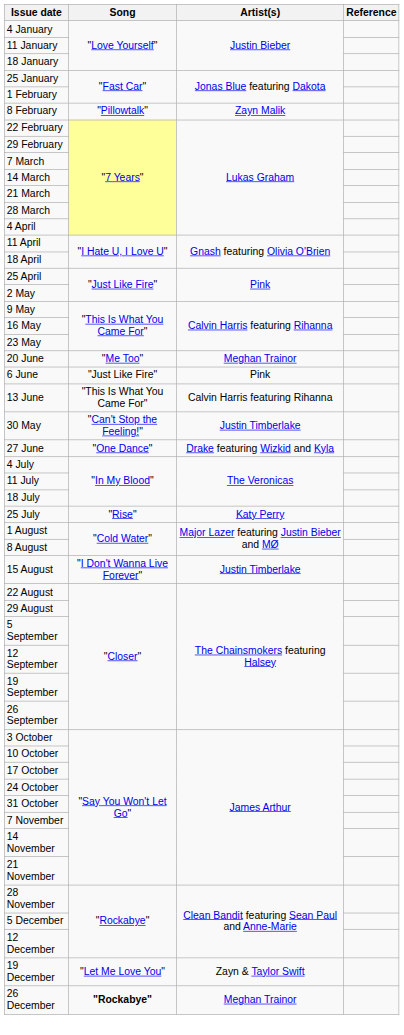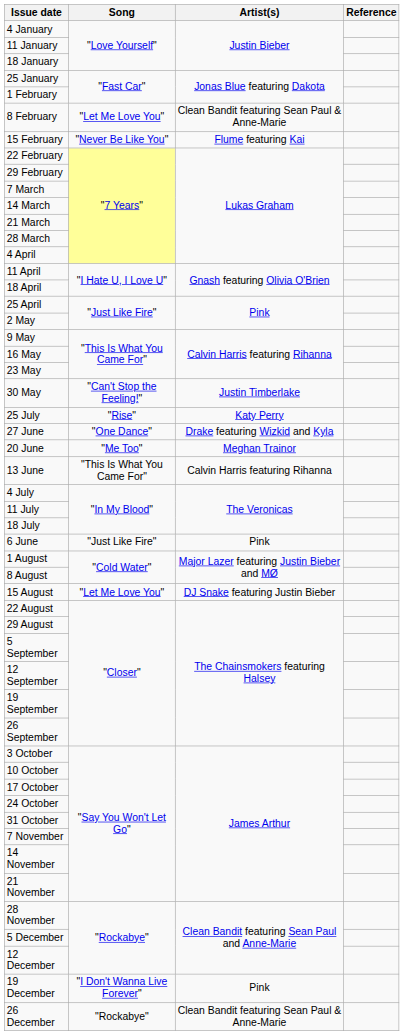(123, 111) "Pillowtalk" -> (122, 117) "Let Me Love You"
(260, 111) Zayn Malik -> (259, 117) Clean Bandit featuring Sean Paul & Anne-Marie
+ row: (35, 139)
rows swapped: (24, 426) <-> (25, 359)
rows swapped: (22, 375) <-> (23, 514)
rows swapped: (25, 397) <-> (25, 448)
(123, 569) "I Don't Wanna Live Forever" -> (122, 592) "Let Me Love You"
(260, 569) Justin Timberlake -> (259, 592) DJ Snake featuring Justin Bieber
(123, 971) "Let Me Love You" -> (122, 988) "I Don't Wanna Live Forever"
(260, 971) Zayn & Taylor Swift -> (259, 988) Pink
(123, 1000) bold -> (122, 1016) normal
(260, 1000) Meghan Trainor -> (259, 1016) Clean Bandit featuring Sean Paul & Anne-Marie
